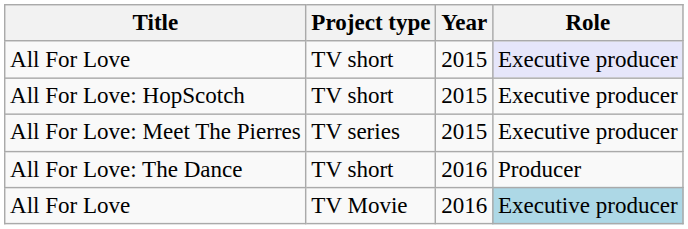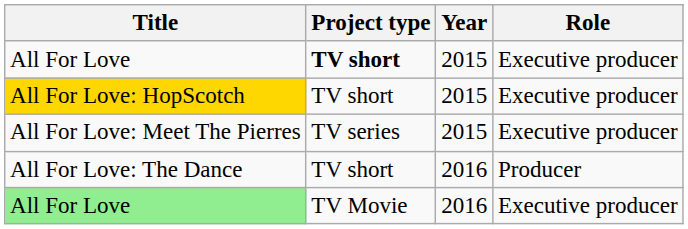(352, 59) normal -> (356, 59) bold
(588, 59) lavender background -> (588, 59) no background
(127, 95) no background -> (127, 95) gold background
(70, 205) no background -> (70, 205) lightgreen background
(588, 205) lightblue background -> (588, 205) no background
